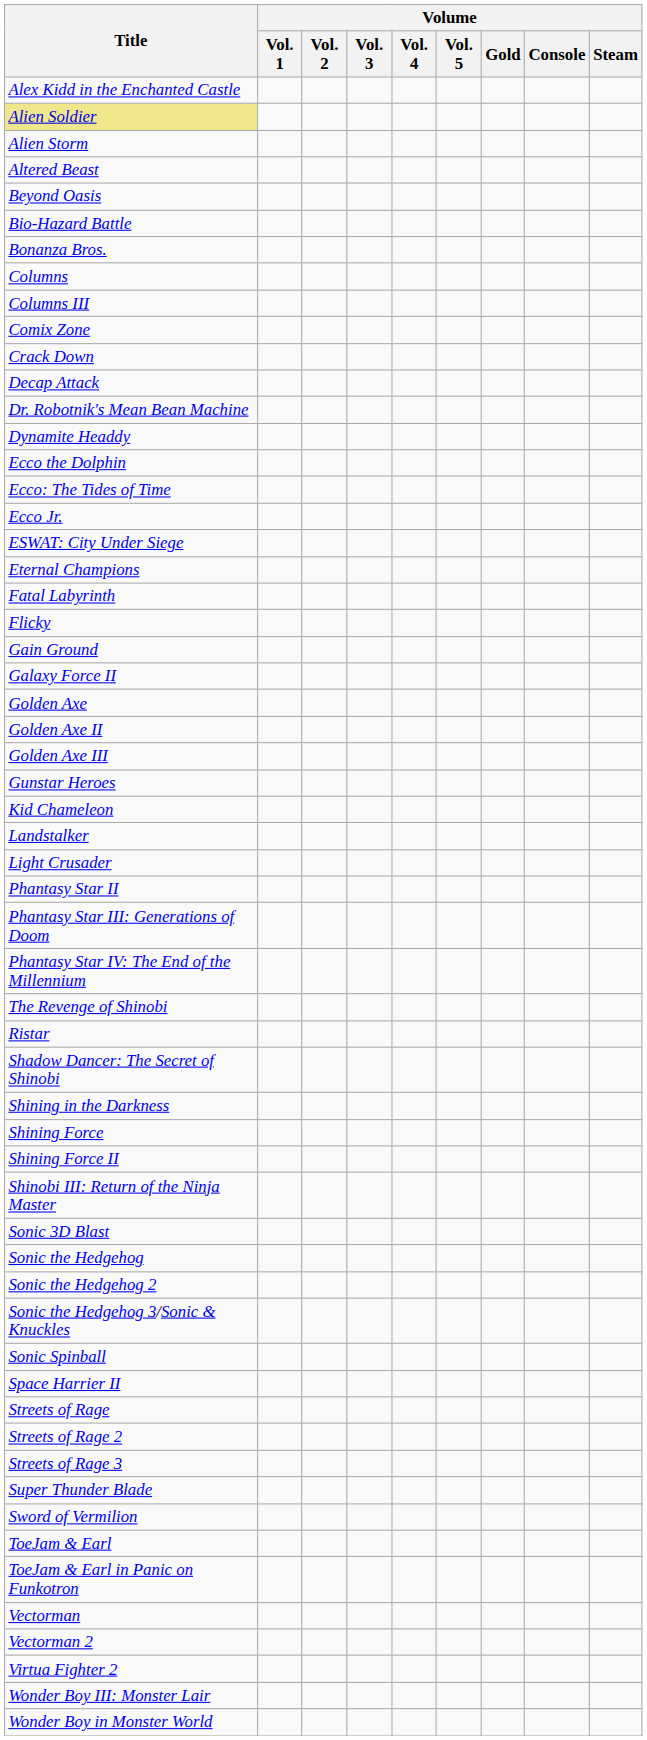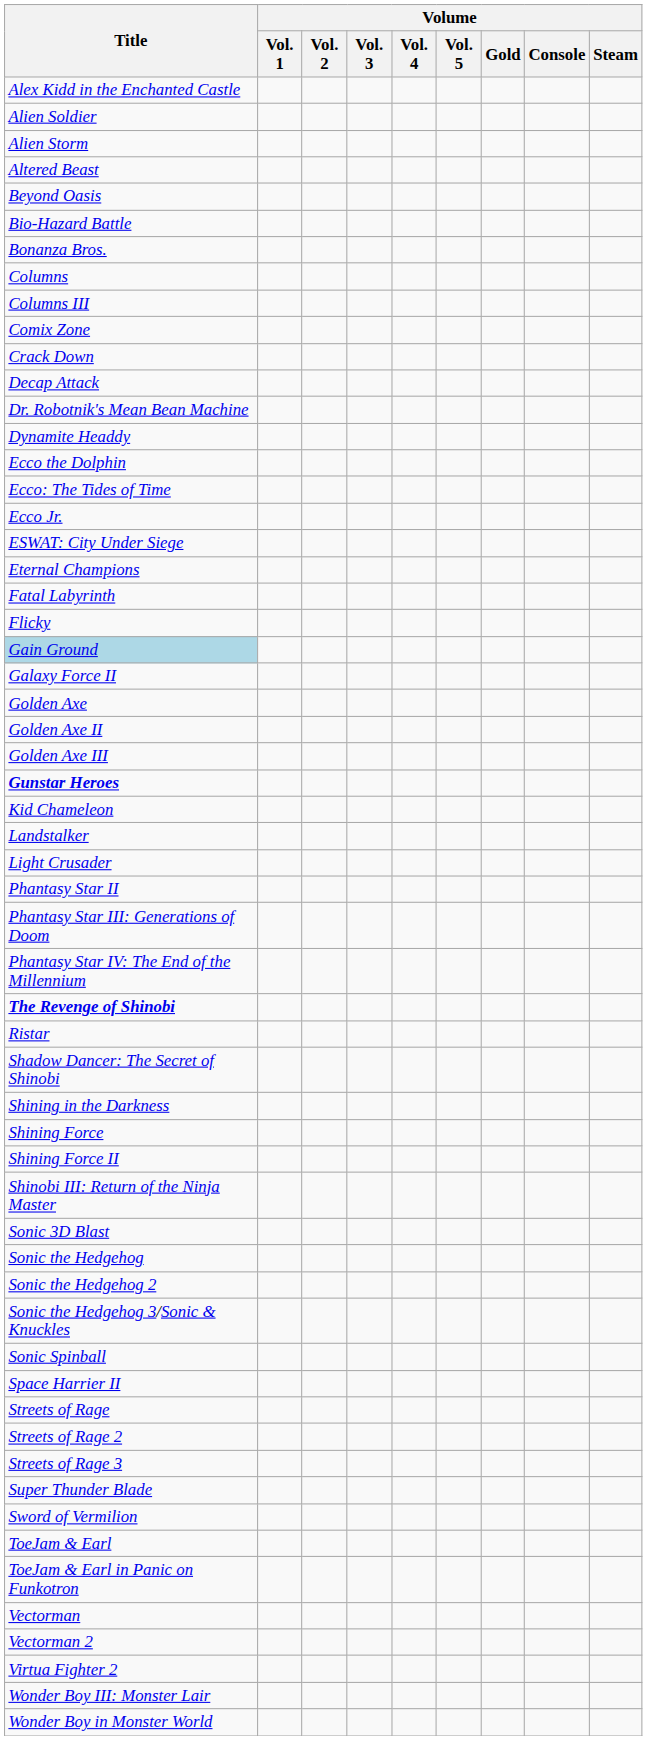(52, 116) khaki background -> (52, 116) no background
(53, 649) no background -> (53, 649) lightblue background
(62, 782) normal -> (64, 782) bold
(88, 1007) normal -> (92, 1007) bold
